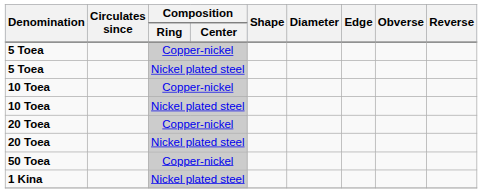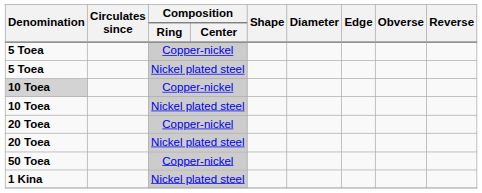(29, 87) no background -> (29, 87) lightgrey background
